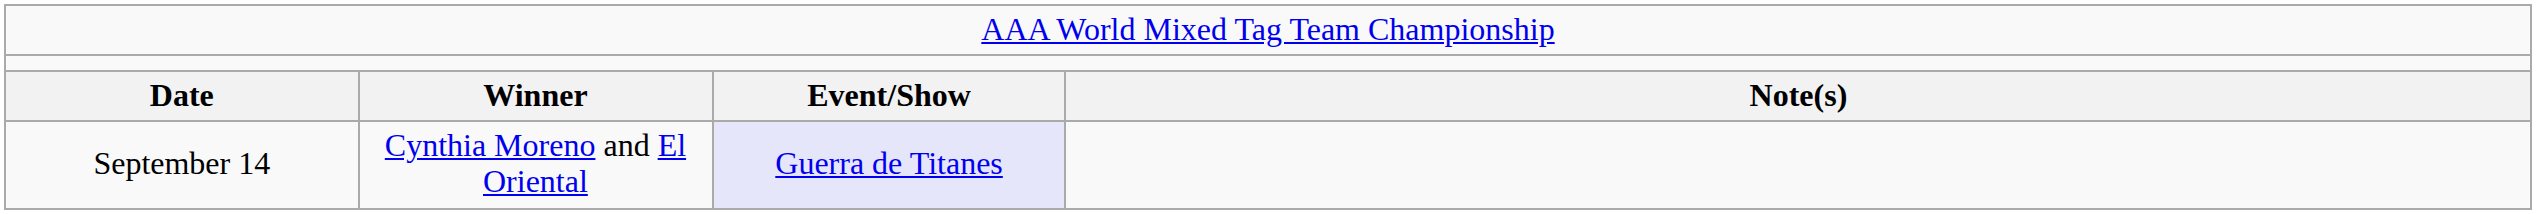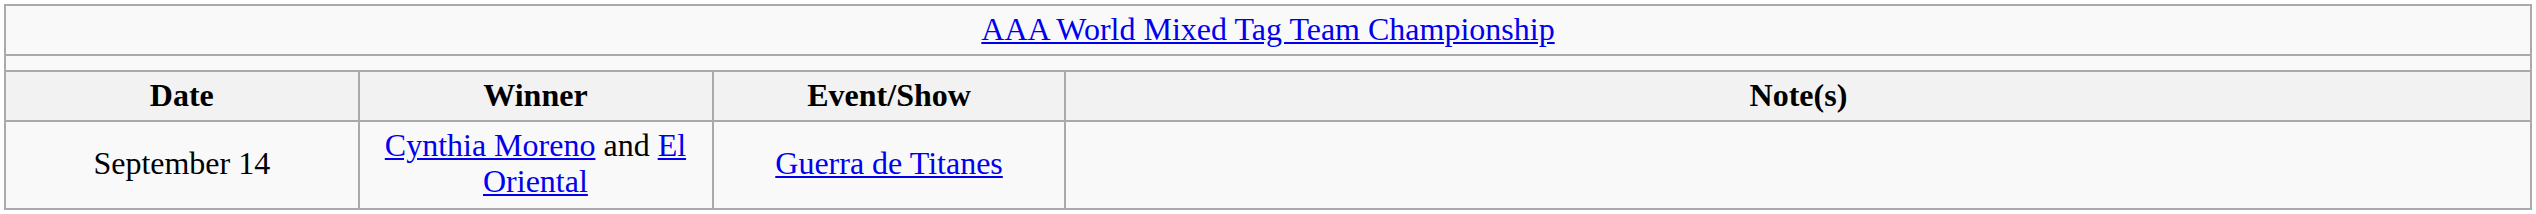(889, 164) lavender background -> (889, 164) no background
